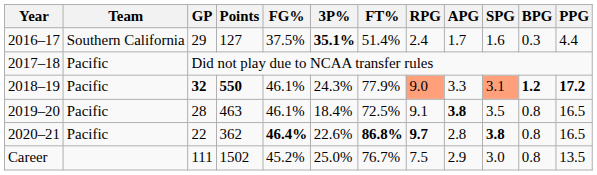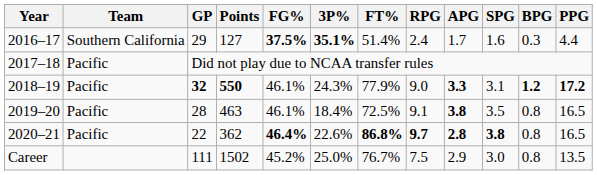(285, 39) normal -> (287, 39) bold
(419, 87) lightsalmon background -> (419, 87) no background
(457, 87) normal -> (457, 87) bold
(495, 87) lightsalmon background -> (495, 87) no background
(457, 134) normal -> (457, 134) bold
